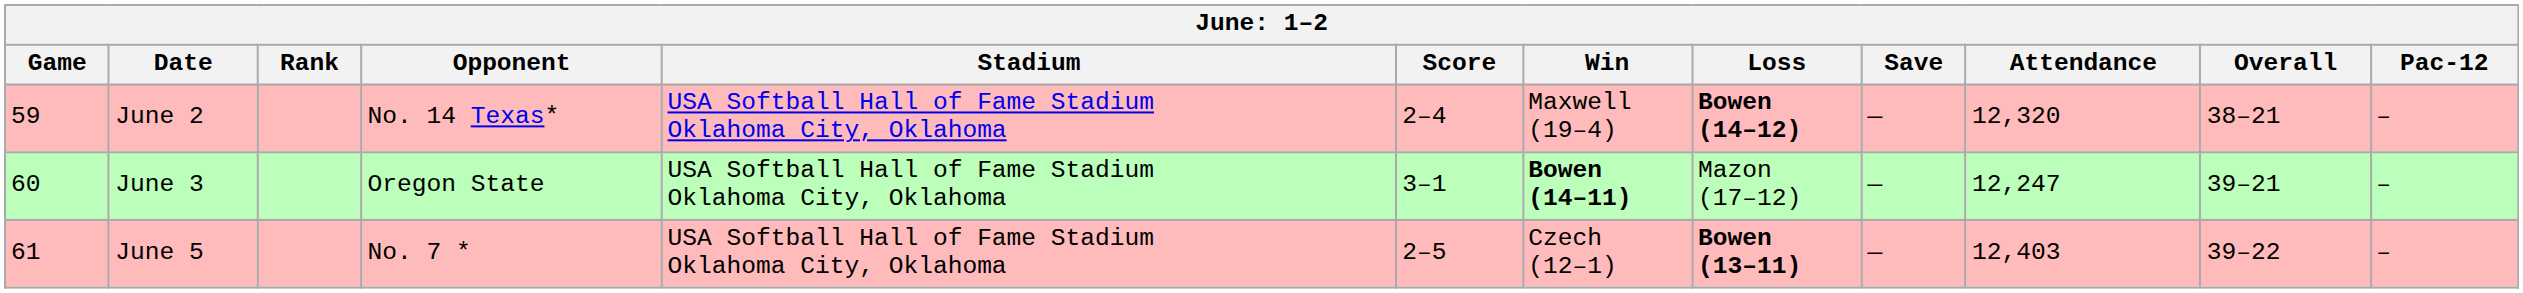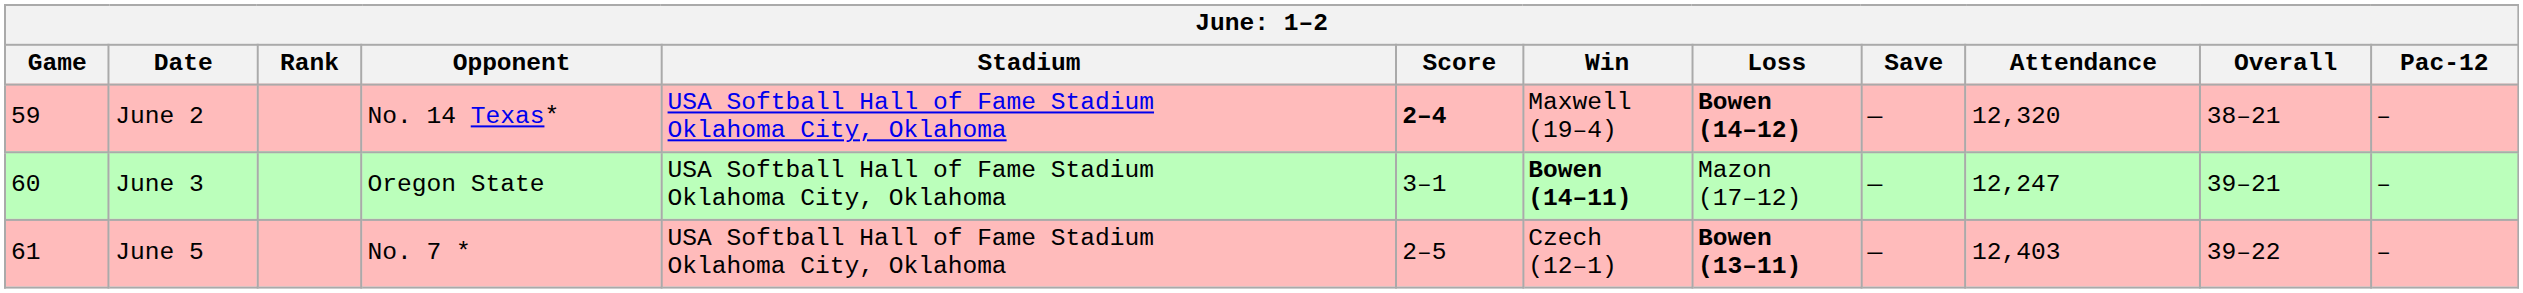(1424, 118) normal -> (1424, 118) bold
